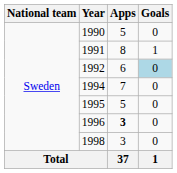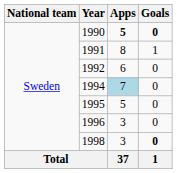(123, 31) normal -> (123, 31) bold
(155, 31) normal -> (155, 31) bold
(155, 68) lightblue background -> (155, 68) no background
(123, 86) no background -> (123, 86) lightblue background
(123, 123) bold -> (123, 123) normal
(155, 141) normal -> (155, 141) bold
